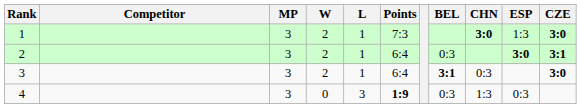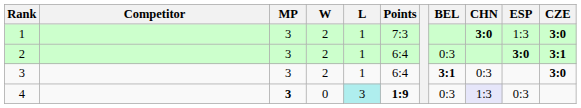(288, 93) normal -> (288, 93) bold
(362, 93) no background -> (362, 93) paleturquoise background
(484, 93) no background -> (484, 93) lavender background
